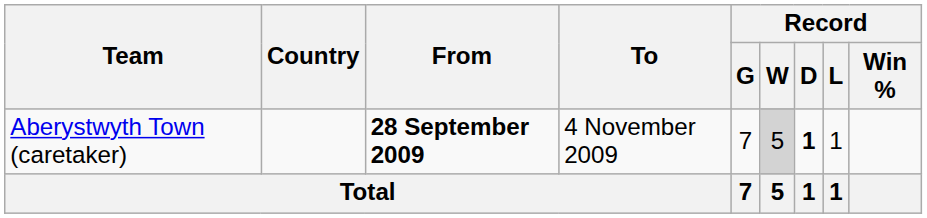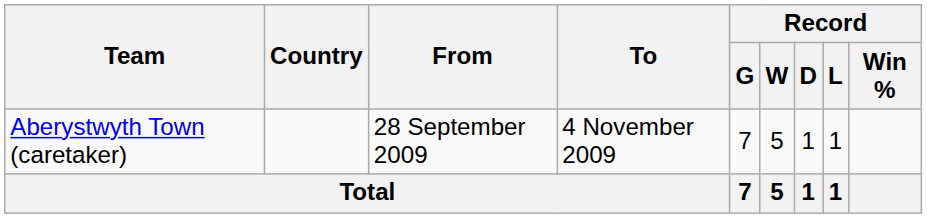(450, 141) bold -> (450, 141) normal
(777, 141) lightgrey background -> (777, 141) no background
(809, 141) bold -> (808, 141) normal
